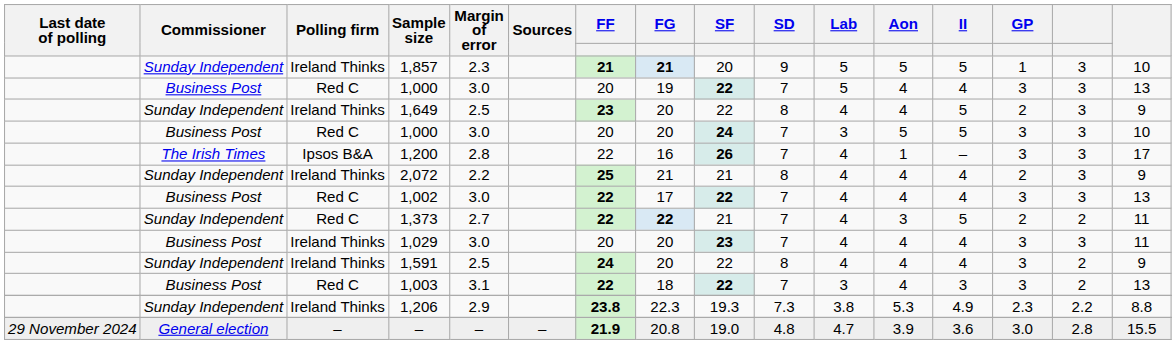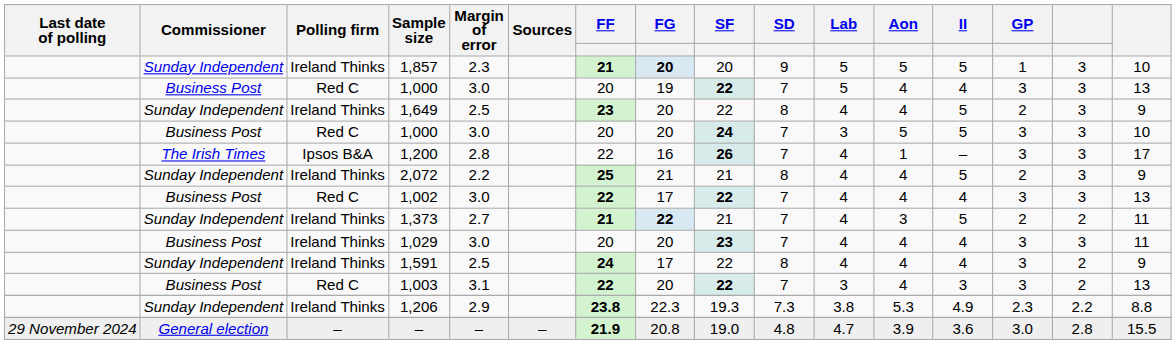(665, 67) 21 -> (665, 67) 20
(963, 176) 4 -> (963, 176) 5
(338, 220) Red C -> (338, 220) Ireland Thinks
(605, 220) 22 -> (605, 220) 21
(665, 263) 20 -> (665, 263) 17
(665, 285) 18 -> (665, 285) 20
